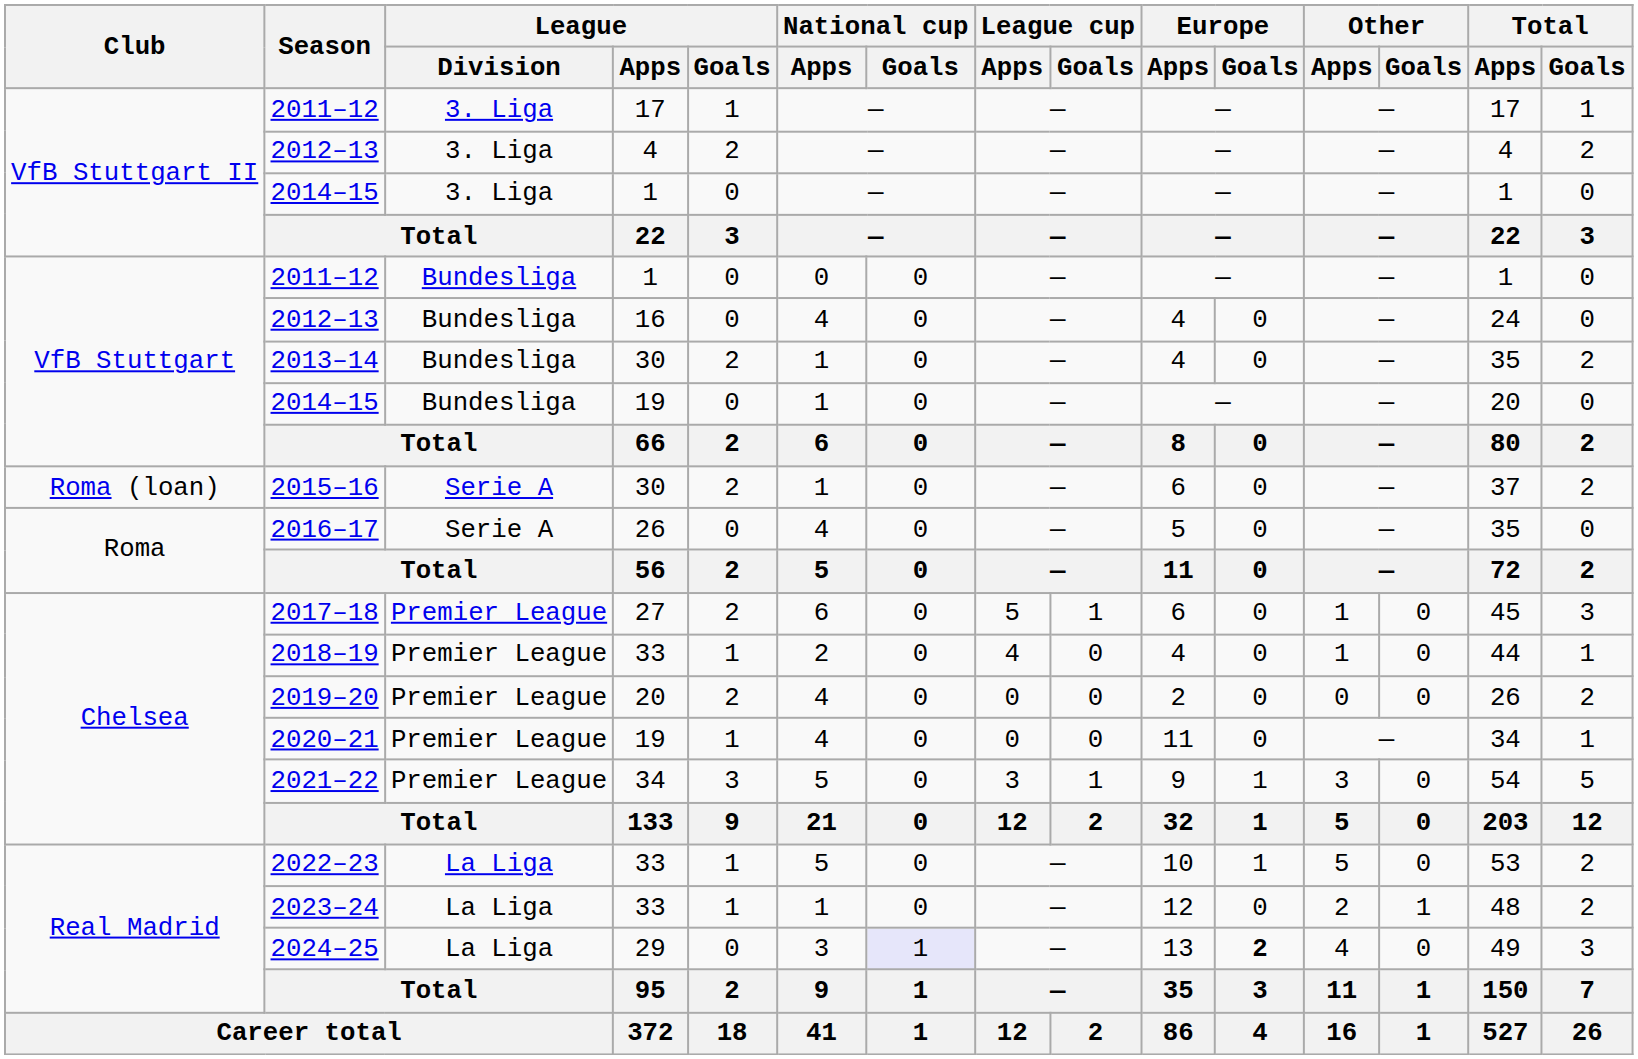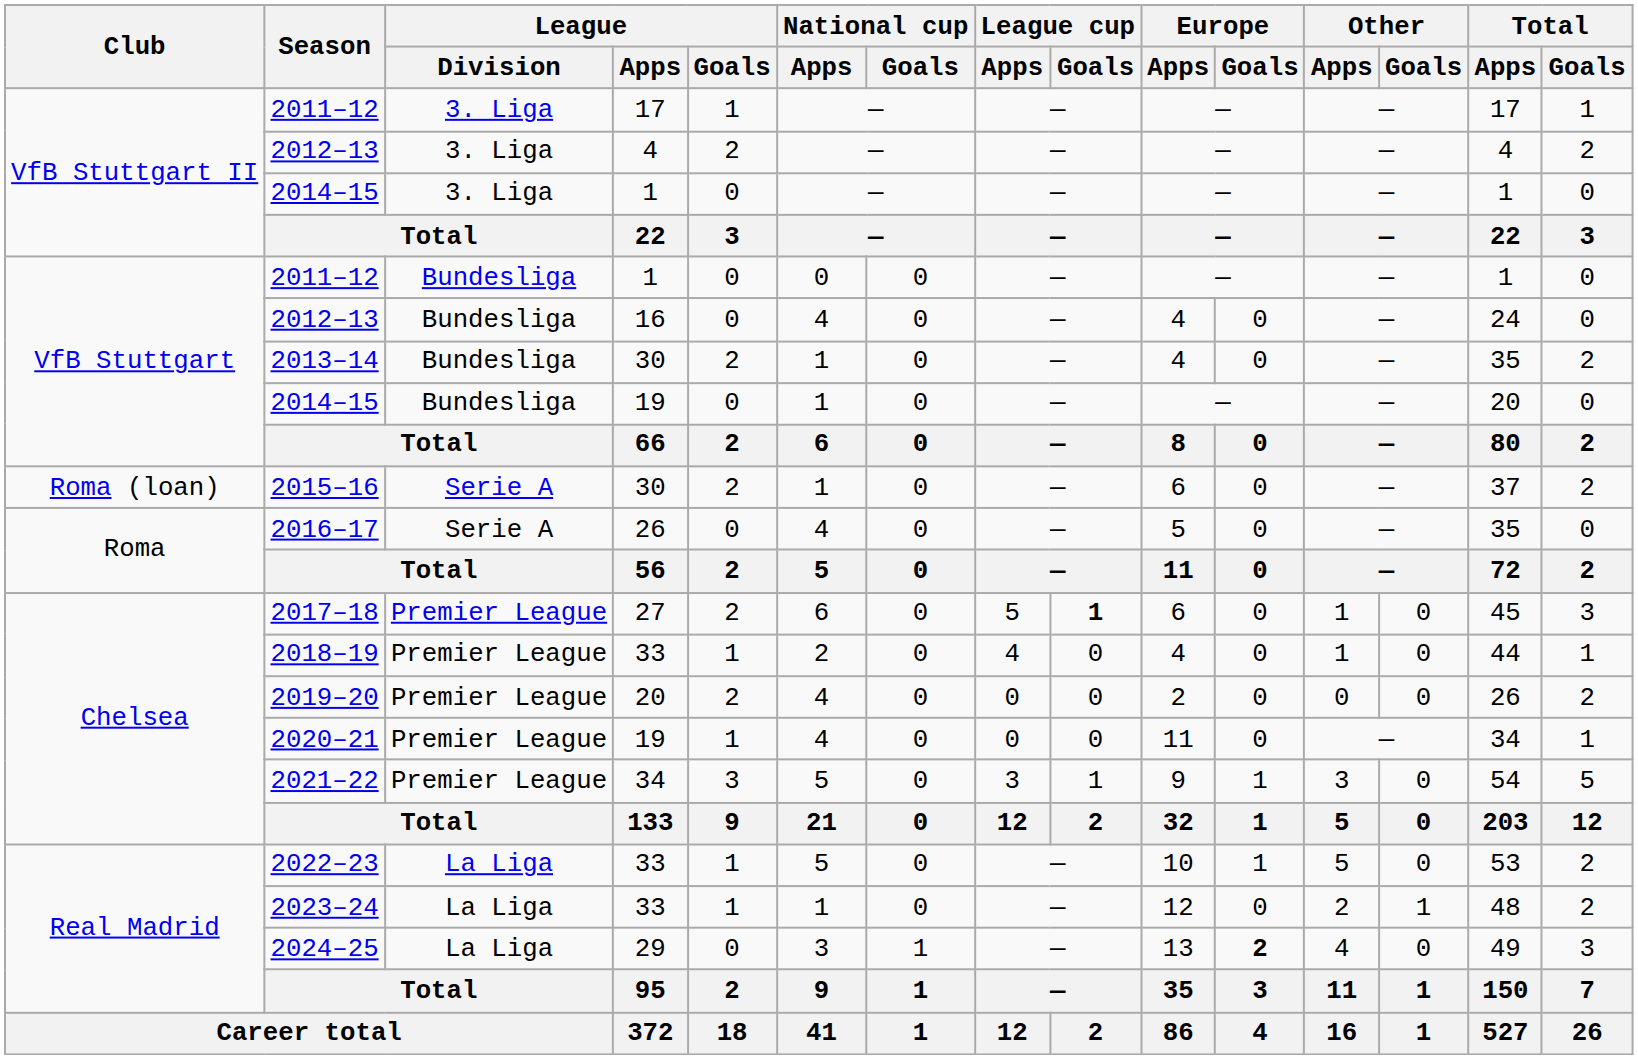(1096, 613) normal -> (1096, 613) bold
(920, 949) lavender background -> (920, 949) no background
